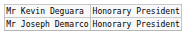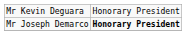(136, 24) normal -> (136, 24) bold
